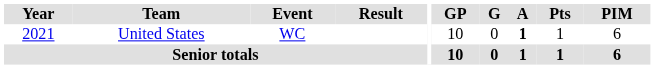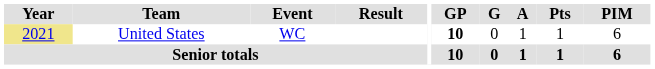(38, 34) no background -> (38, 34) khaki background
(455, 34) normal -> (455, 34) bold
(523, 34) bold -> (523, 34) normal
